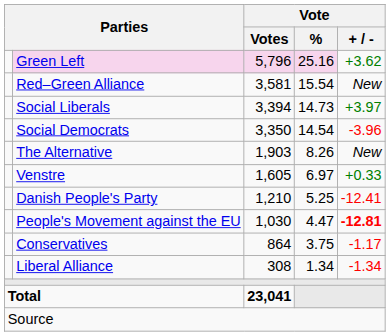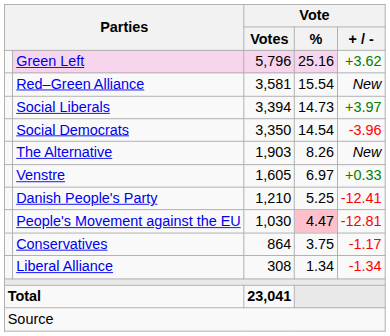(320, 221) no background -> (320, 221) pink background
(361, 221) bold -> (361, 221) normal
